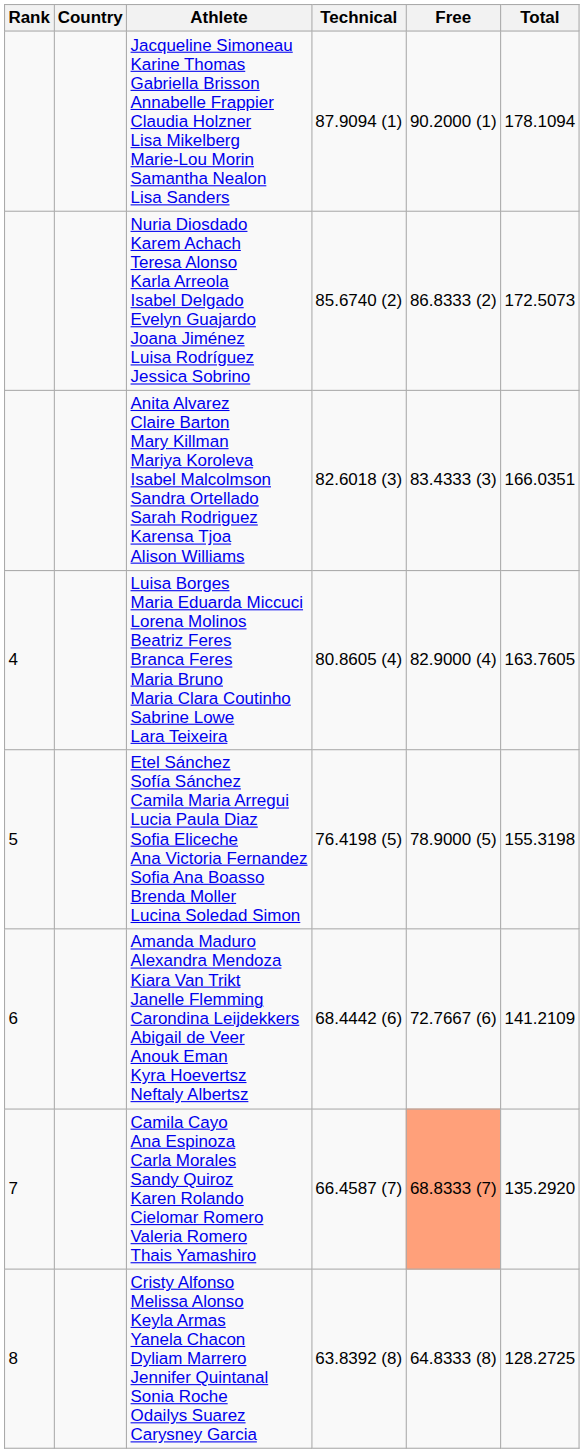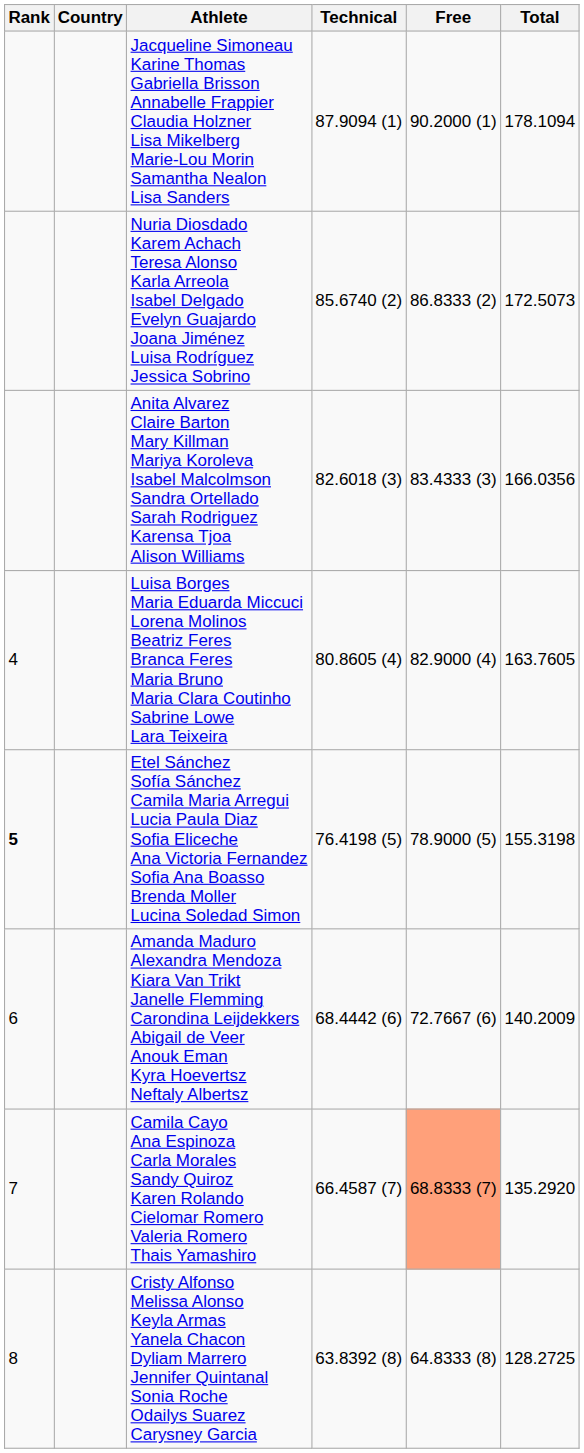(540, 480) 166.0351 -> (540, 480) 166.0356
(13, 839) normal -> (13, 839) bold
(540, 1018) 141.2109 -> (540, 1018) 140.2009
